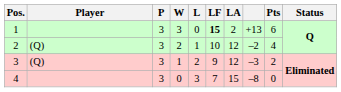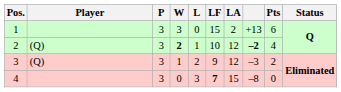(215, 29) bold -> (215, 29) normal
(179, 45) normal -> (179, 45) bold
(254, 45) normal -> (254, 45) bold
(215, 78) normal -> (215, 78) bold
